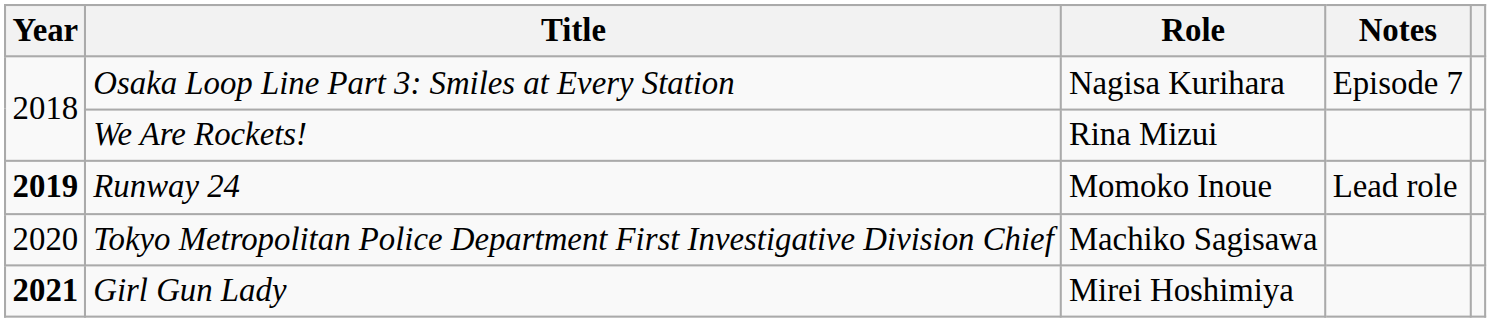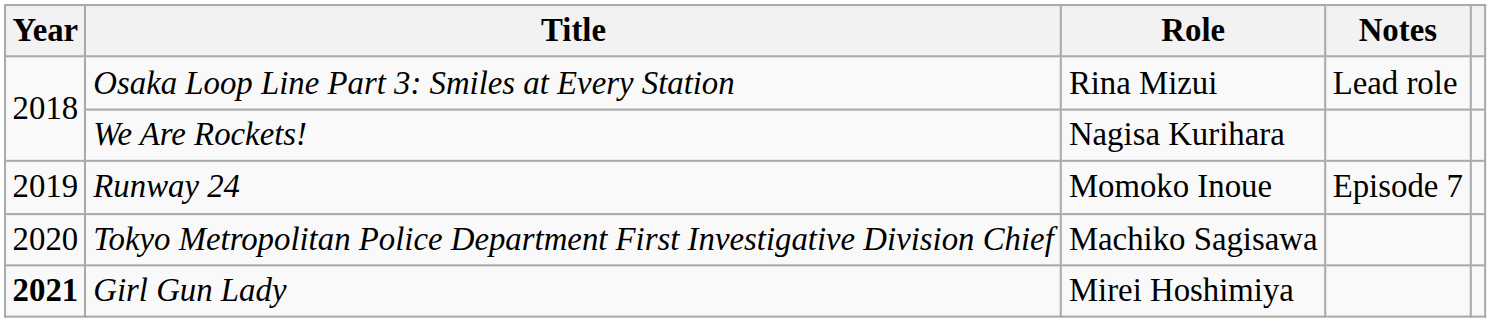(1177, 82) Nagisa Kurihara -> (1143, 82) Rina Mizui
(1398, 82) Episode 7 -> (1395, 82) Lead role
(1143, 134) Rina Mizui -> (1177, 134) Nagisa Kurihara
(45, 186) bold -> (45, 186) normal
(1395, 186) Lead role -> (1398, 186) Episode 7
